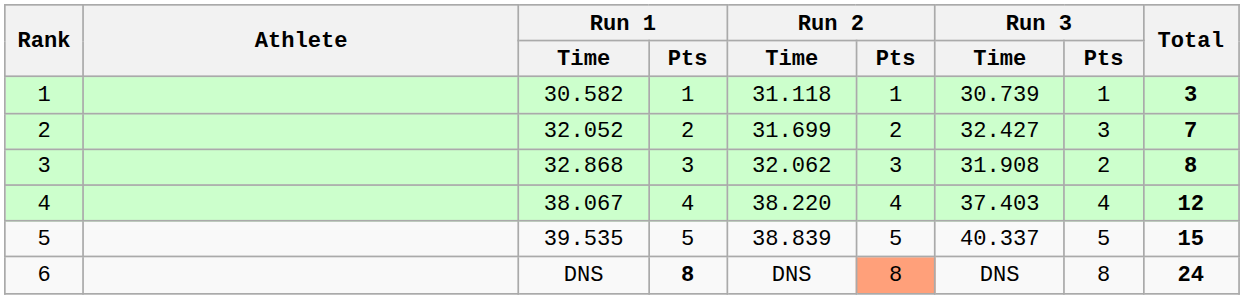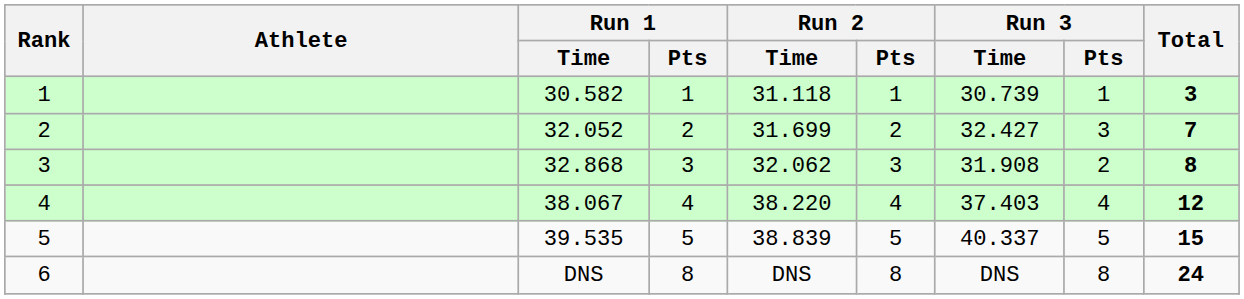(688, 275) bold -> (688, 275) normal
(896, 275) lightsalmon background -> (896, 275) no background
